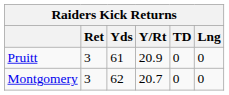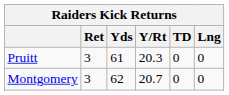(151, 57) 20.9 -> (151, 57) 20.3
